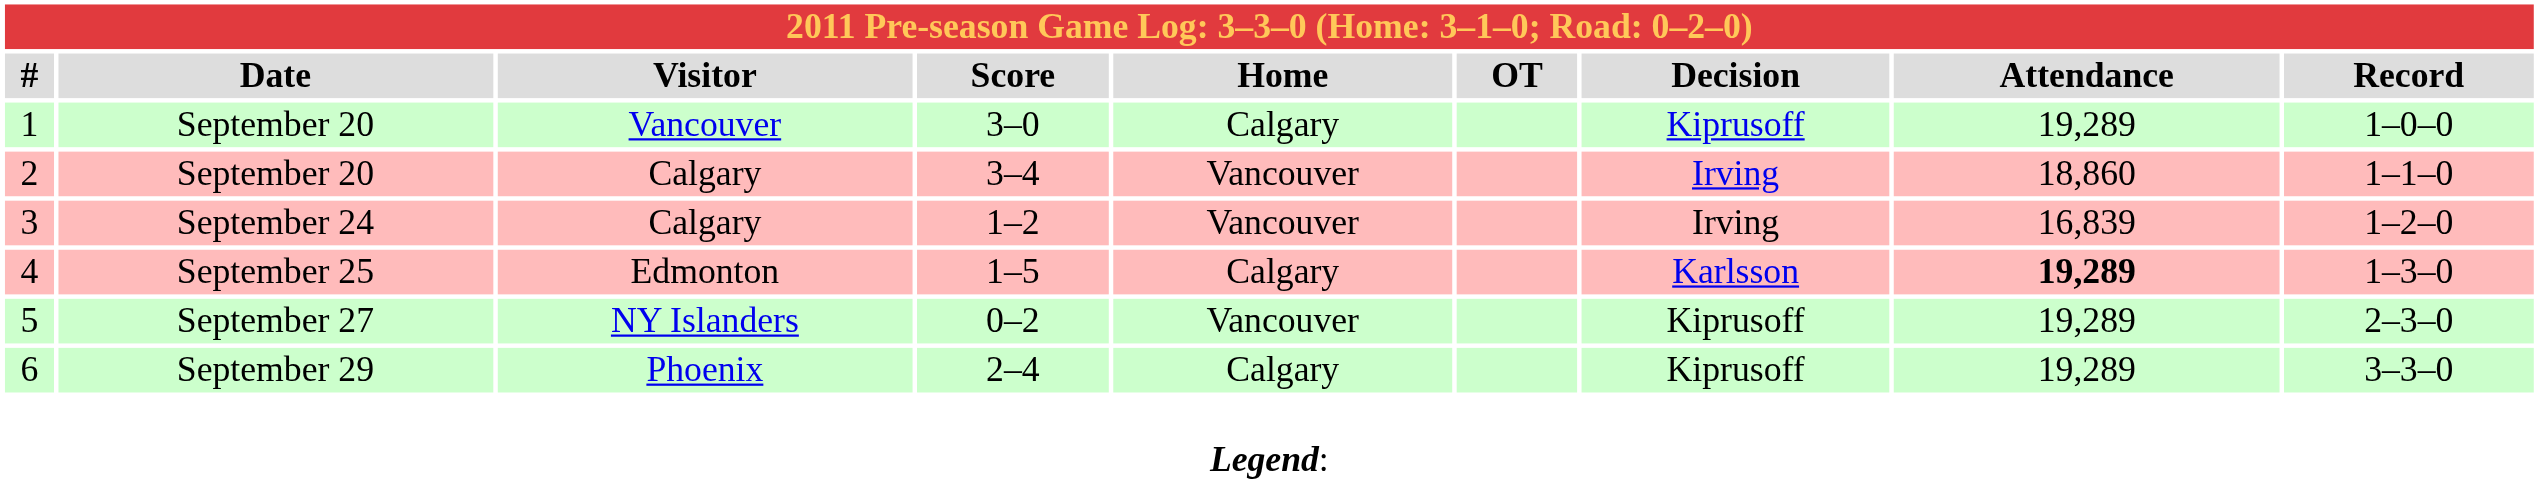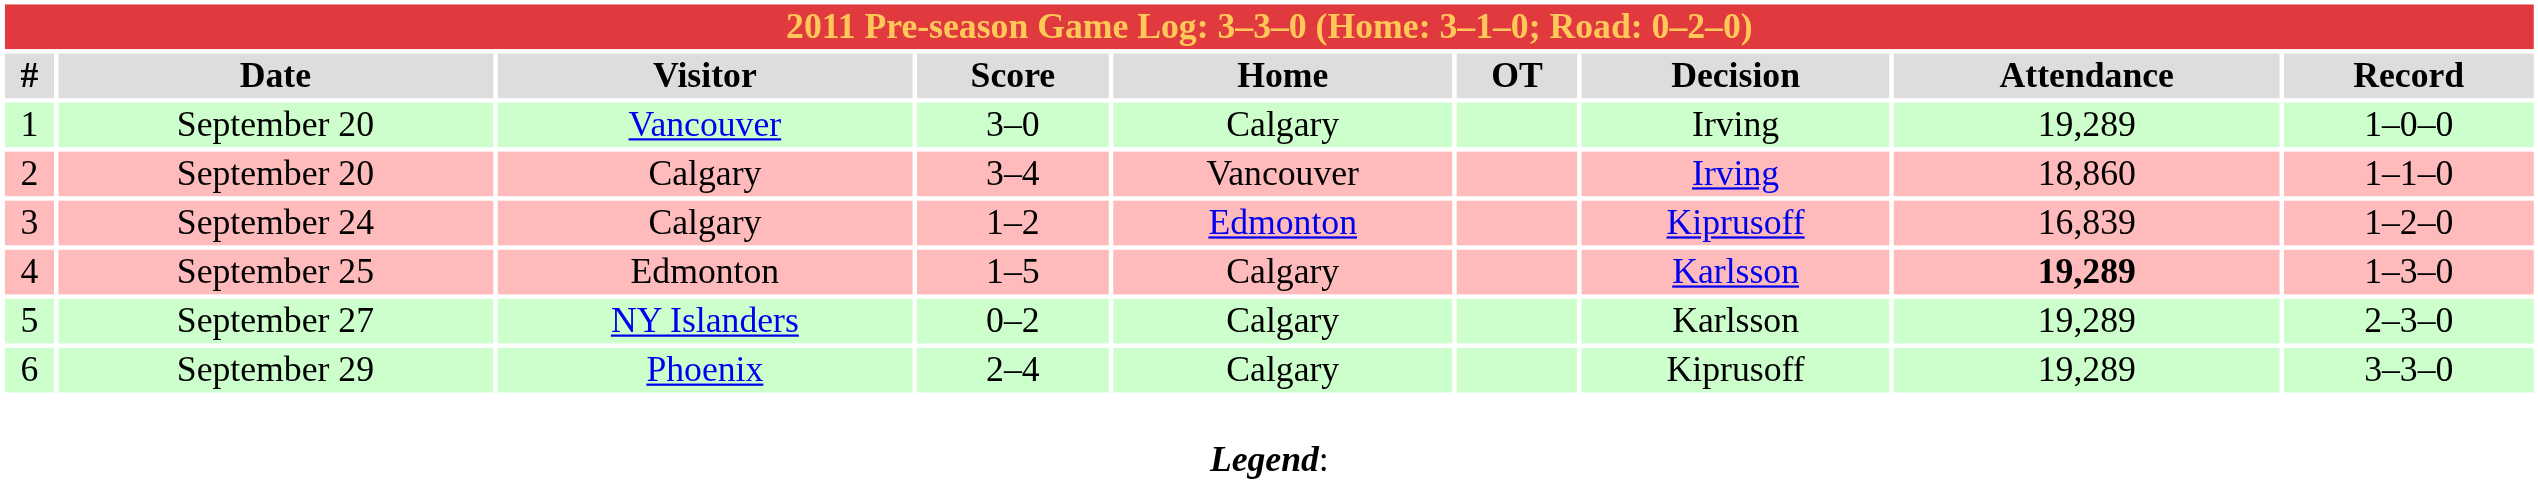(1736, 124) Kiprusoff -> (1736, 124) Irving
(1283, 222) Vancouver -> (1283, 222) Edmonton
(1736, 222) Irving -> (1736, 222) Kiprusoff
(1283, 320) Vancouver -> (1283, 320) Calgary
(1736, 320) Kiprusoff -> (1736, 320) Karlsson
